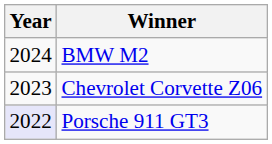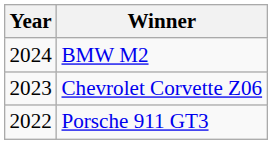(31, 121) lavender background -> (31, 121) no background
